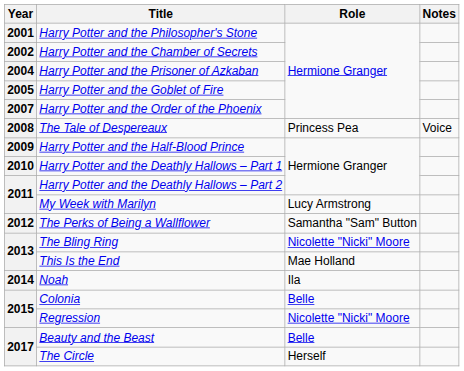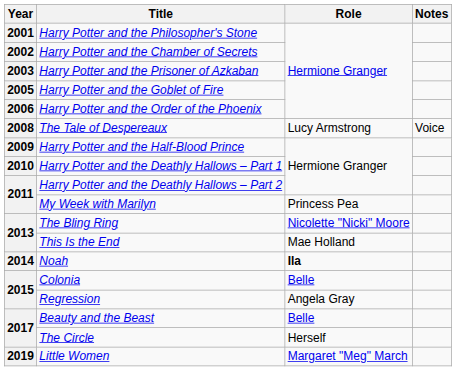(20, 71) 2004 -> (20, 71) 2003
(20, 109) 2007 -> (20, 109) 2006
(323, 128) Princess Pea -> (329, 128) Lucy Armstrong
(329, 204) Lucy Armstrong -> (323, 204) Princess Pea
- row: (125, 223)
(294, 280) normal -> (294, 261) bold
(349, 318) Nicolette "Nicki" Moore -> (321, 299) Angela Gray
+ row: (74, 356)
